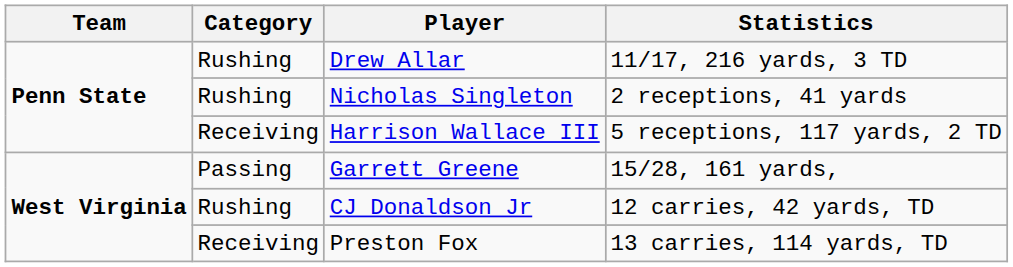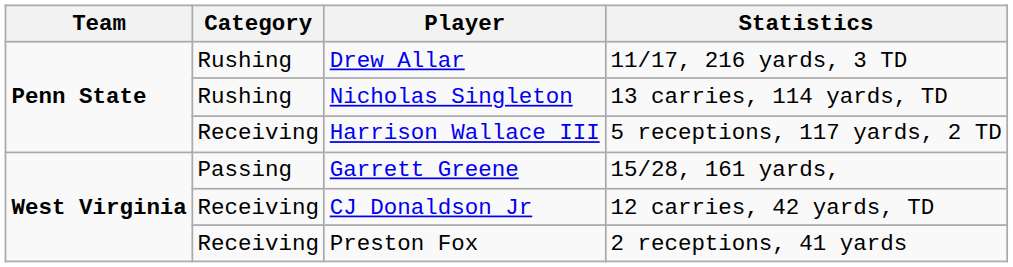(759, 97) 2 receptions, 41 yards -> (779, 97) 13 carries, 114 yards, TD
(245, 207) Rushing -> (258, 207) Receiving
(779, 244) 13 carries, 114 yards, TD -> (759, 244) 2 receptions, 41 yards
